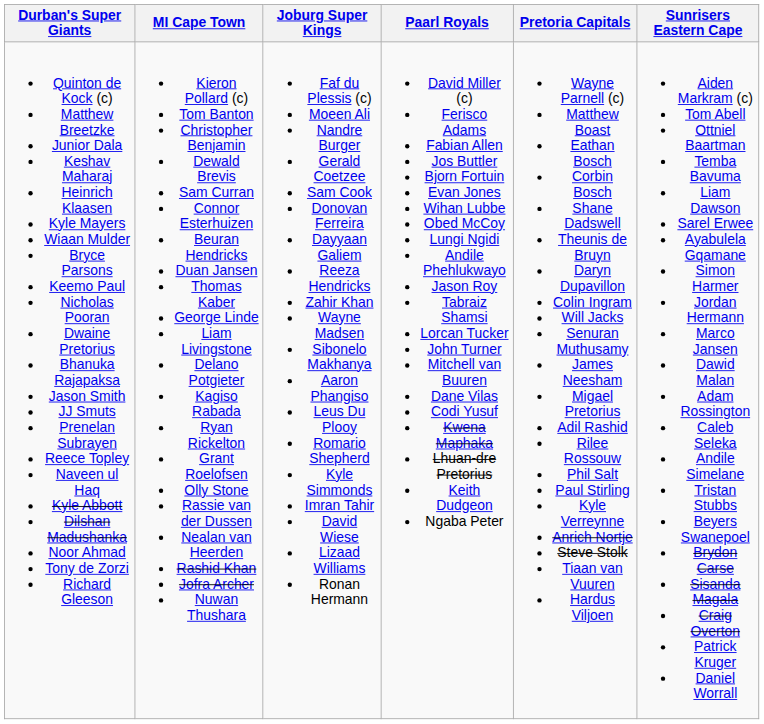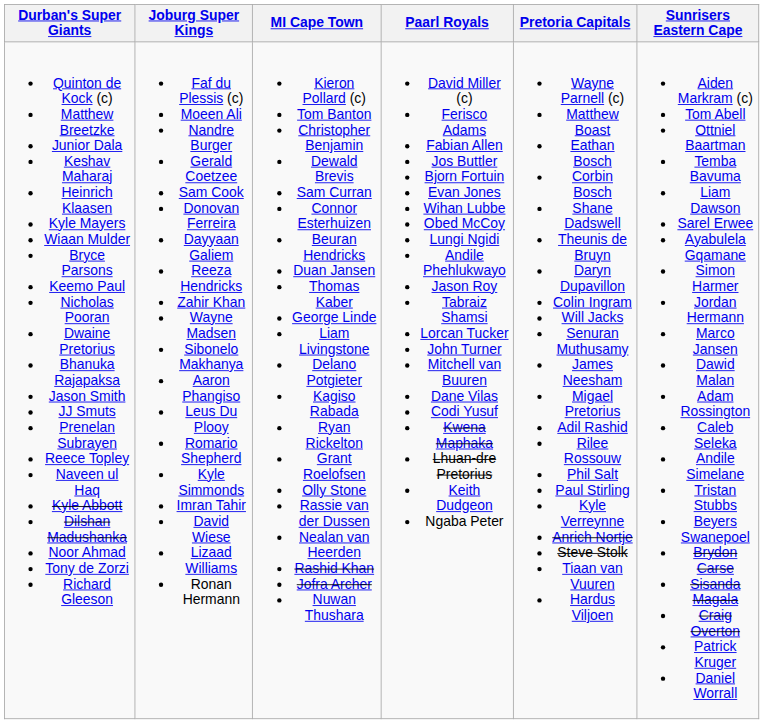columns swapped: (322, 23) <-> (199, 23)
